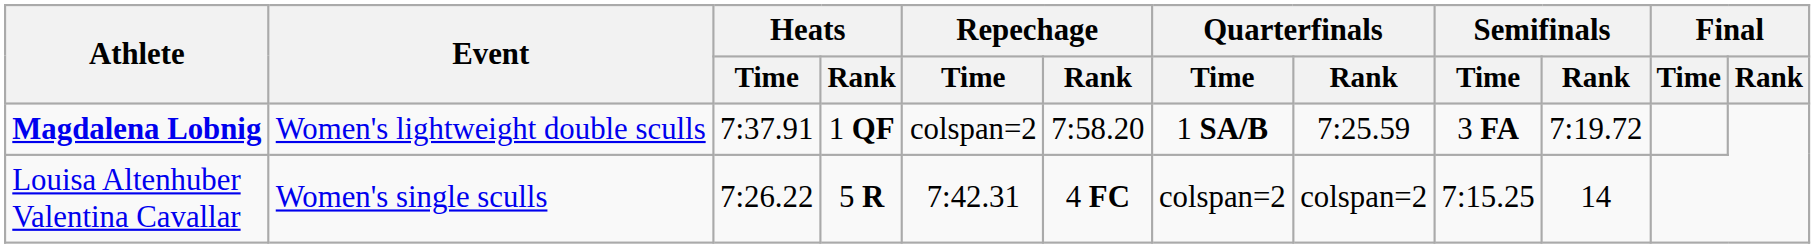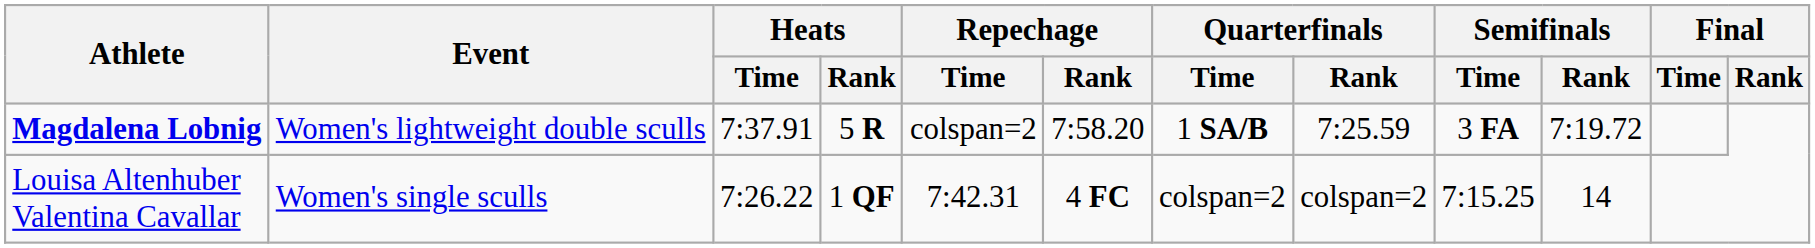(862, 129) 1 QF -> (862, 129) 5 R
(862, 198) 5 R -> (862, 198) 1 QF
